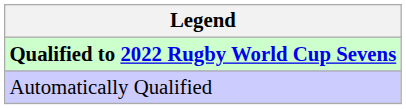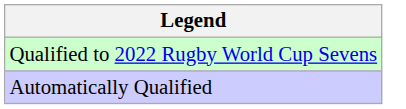(203, 53) bold -> (193, 53) normal
